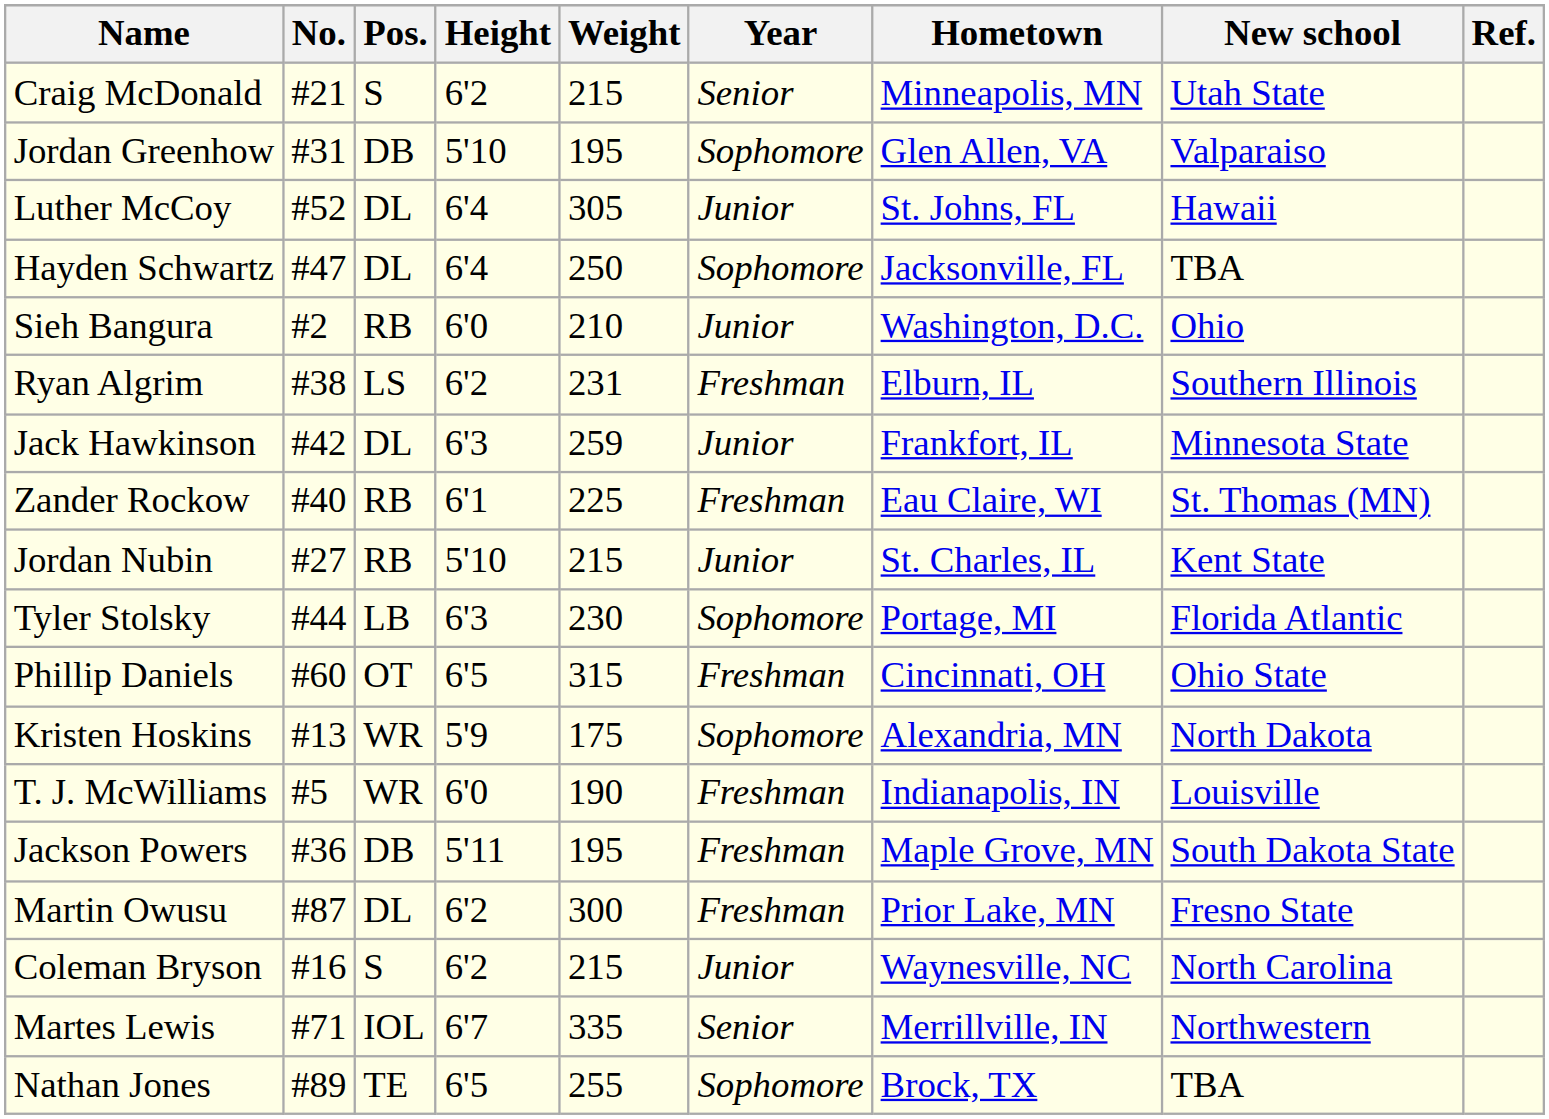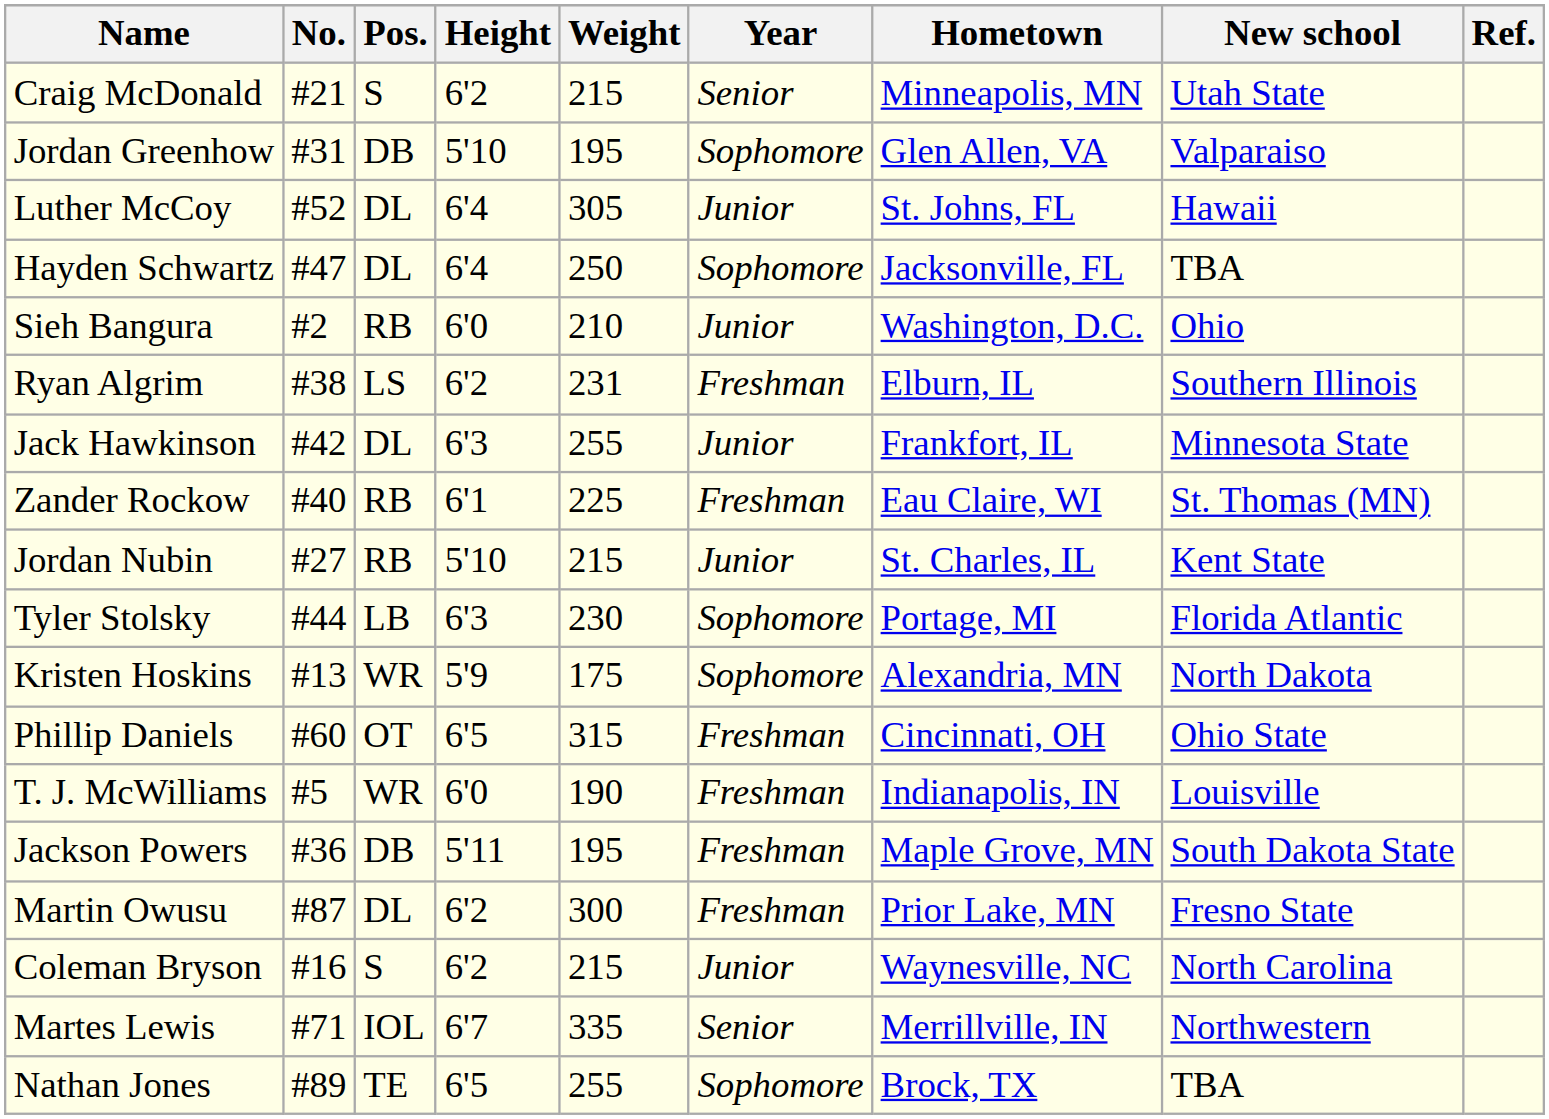(596, 442) 259 -> (596, 442) 255
rows swapped: (124, 675) <-> (133, 734)
